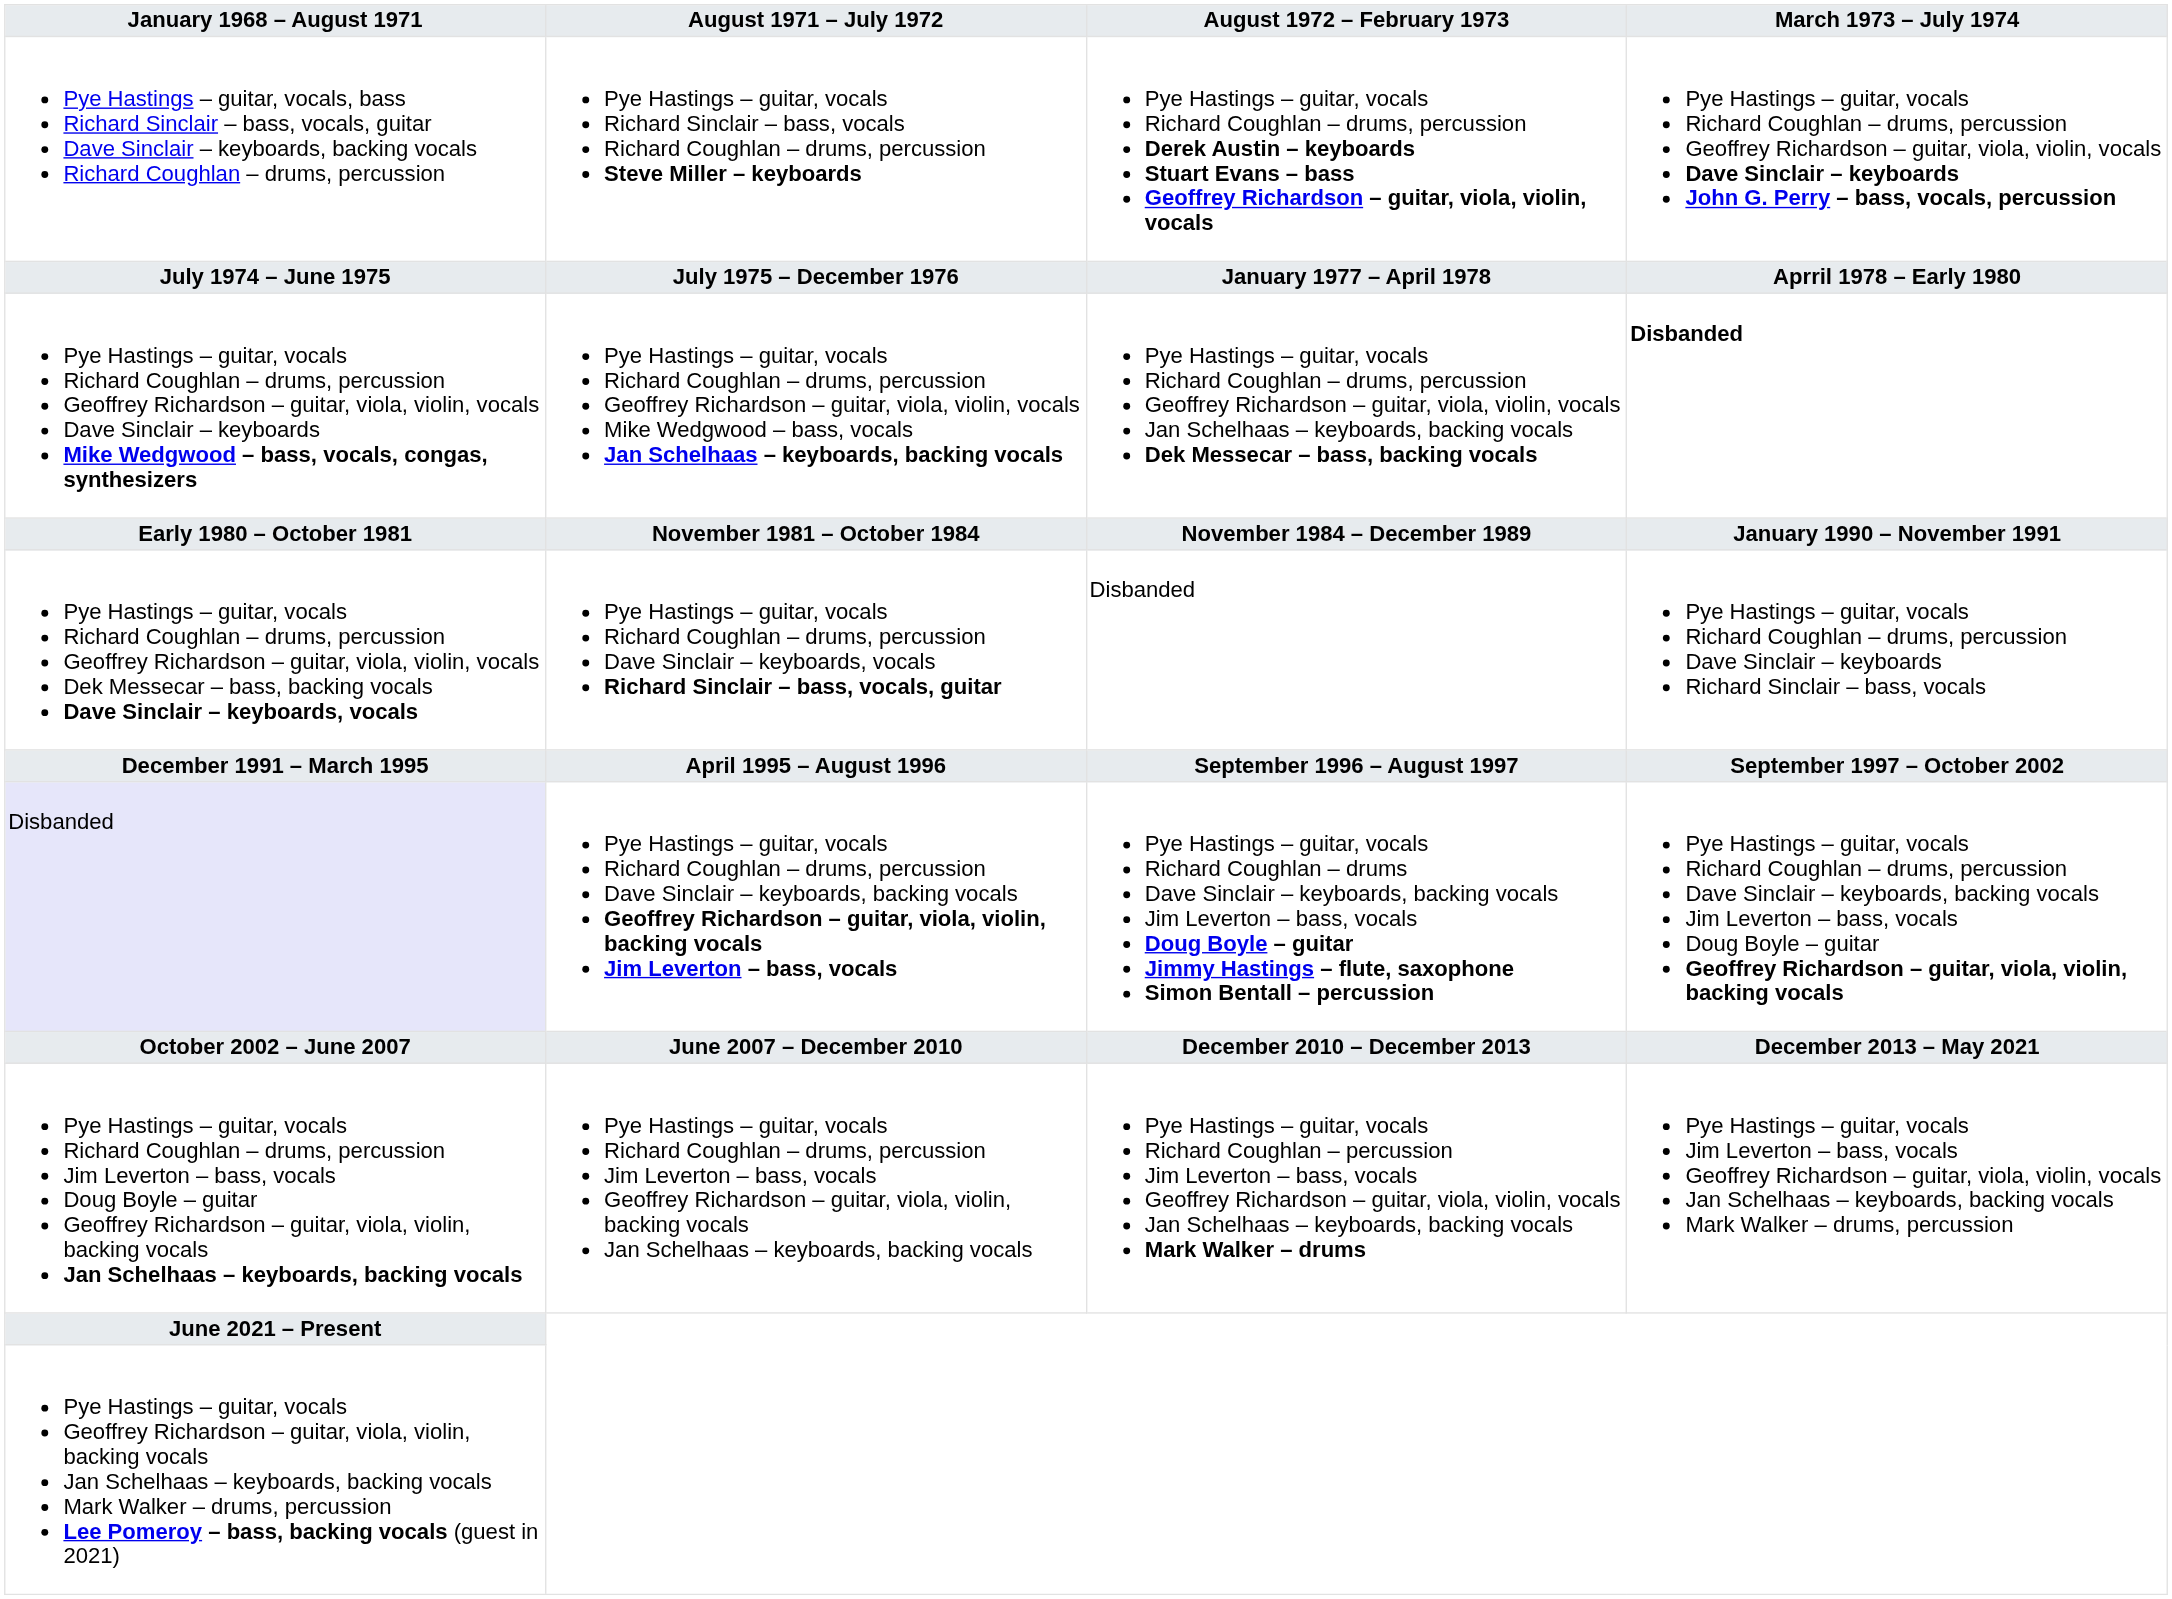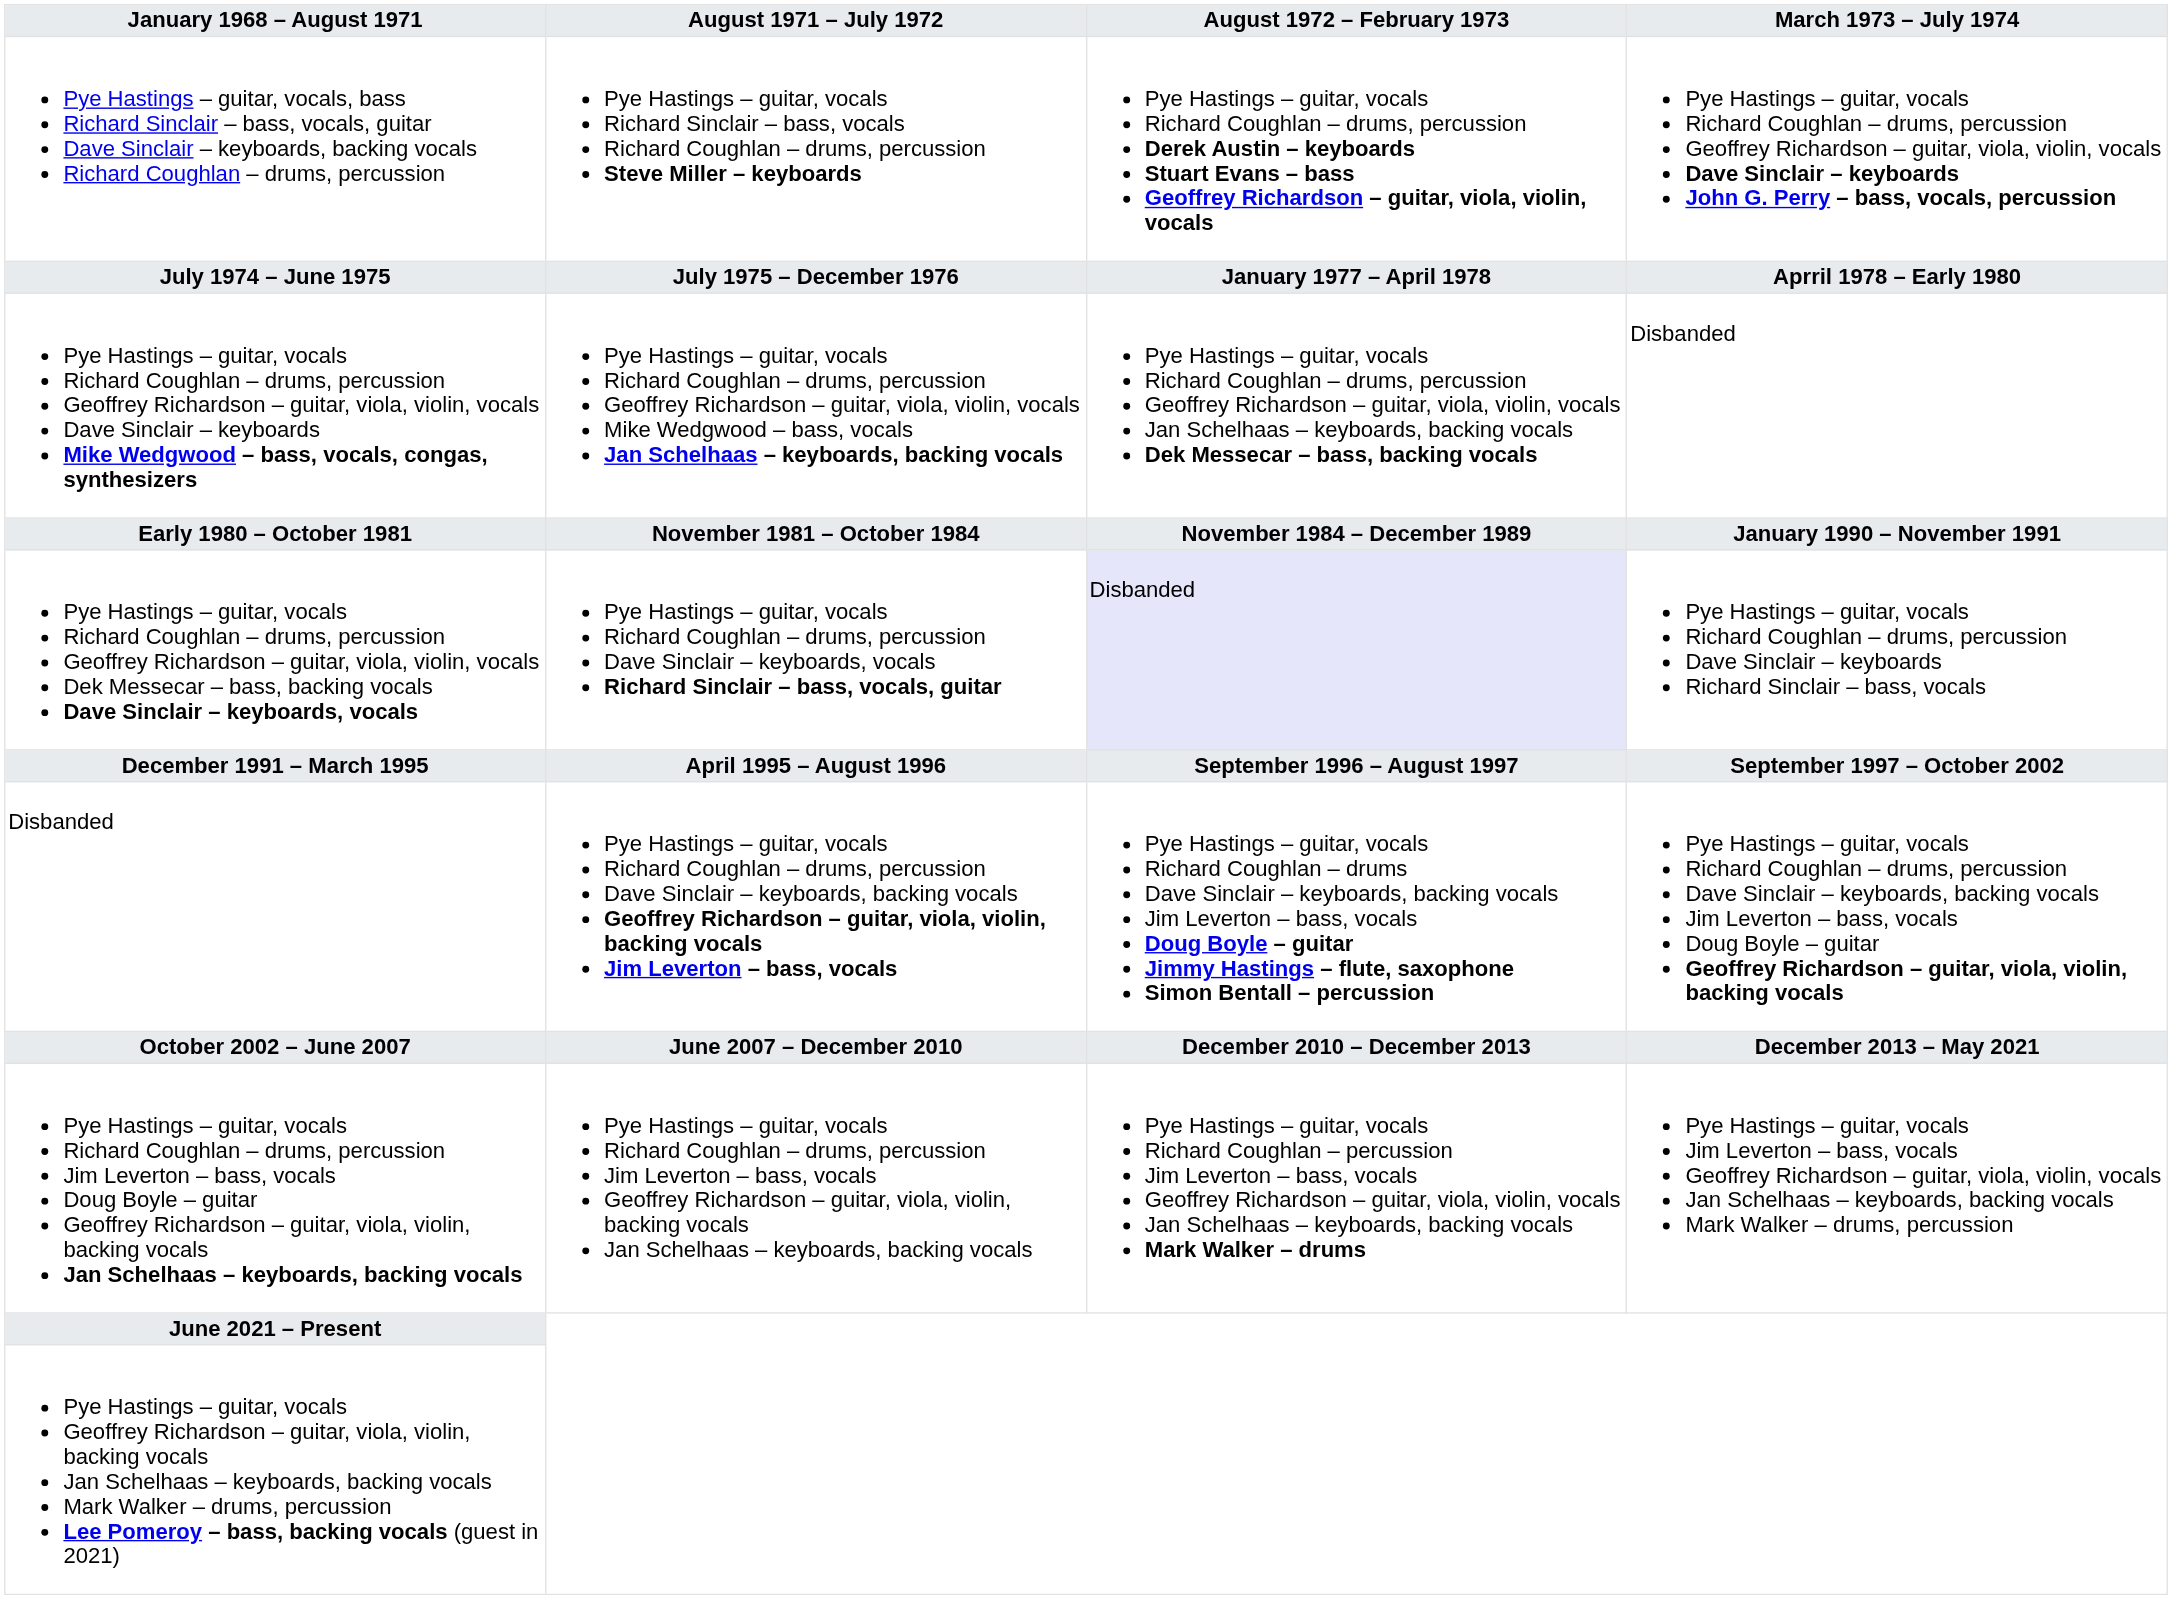(1687, 333) bold -> (1683, 333) normal
(1142, 590) no background -> (1142, 590) lavender background
(61, 822) lavender background -> (61, 822) no background
